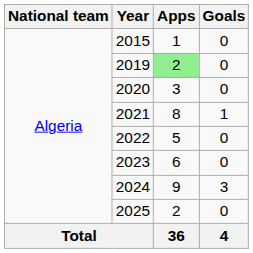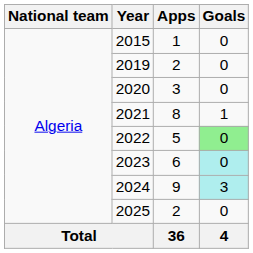(176, 65) lightgreen background -> (176, 65) no background
(224, 138) no background -> (224, 138) lightgreen background
(224, 162) no background -> (224, 162) paleturquoise background
(224, 187) no background -> (224, 187) paleturquoise background
